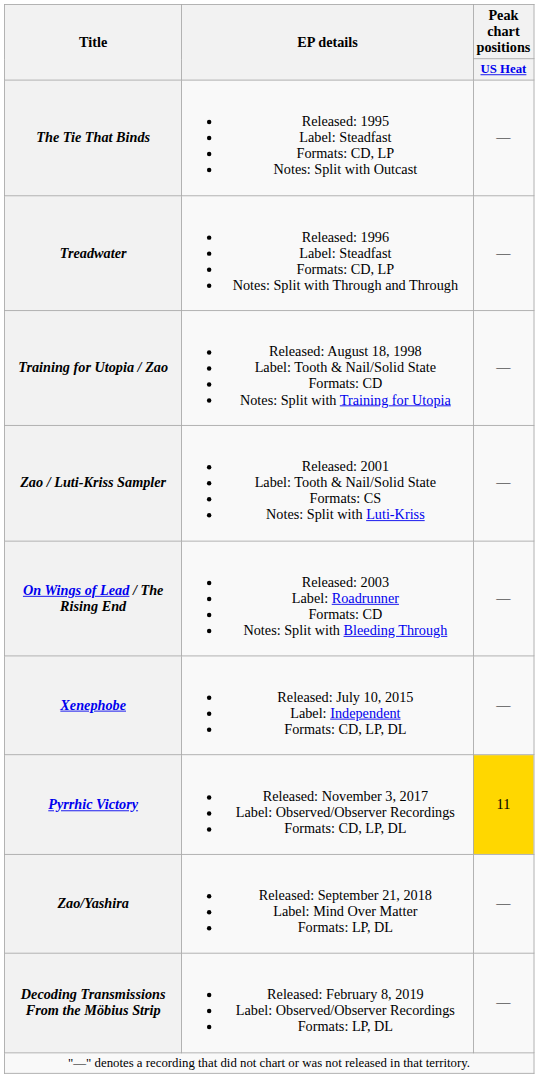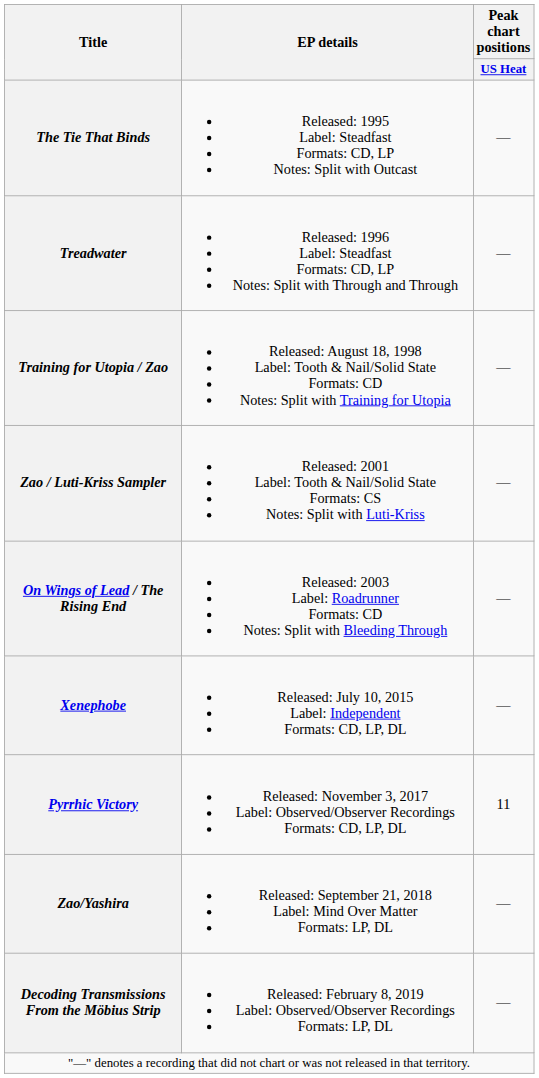(503, 804) gold background -> (503, 804) no background
